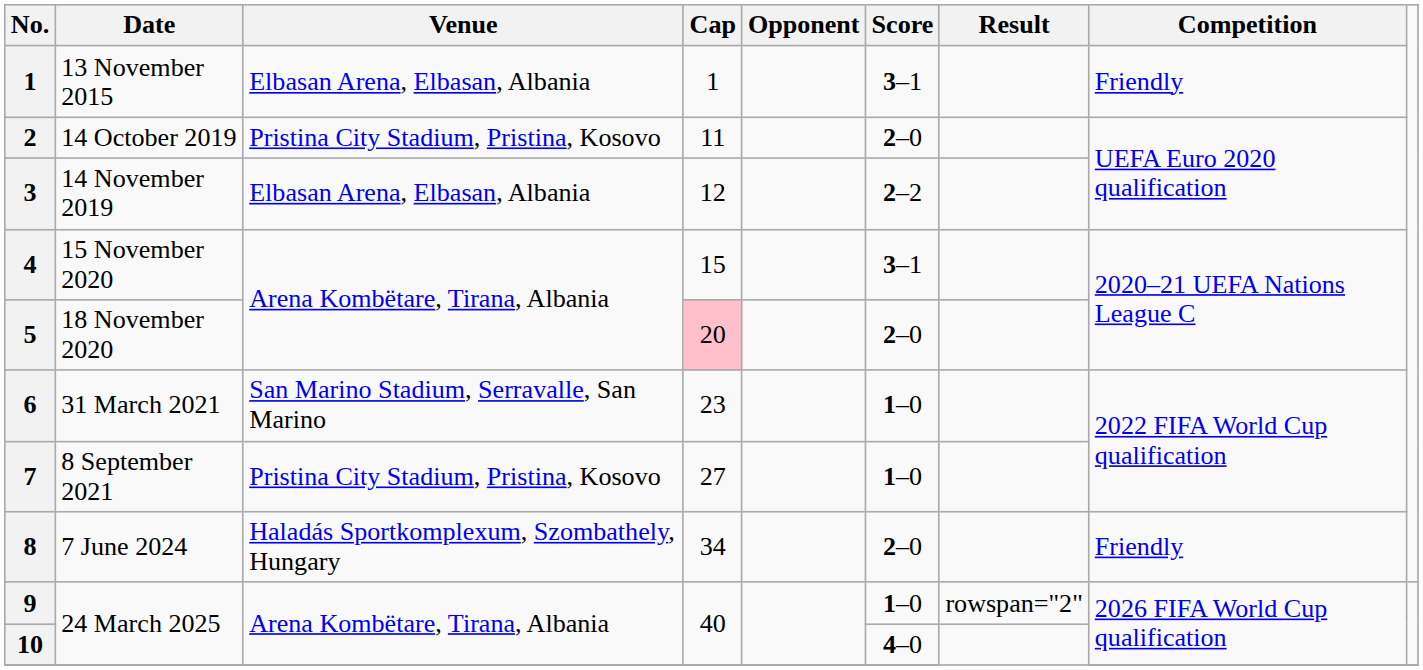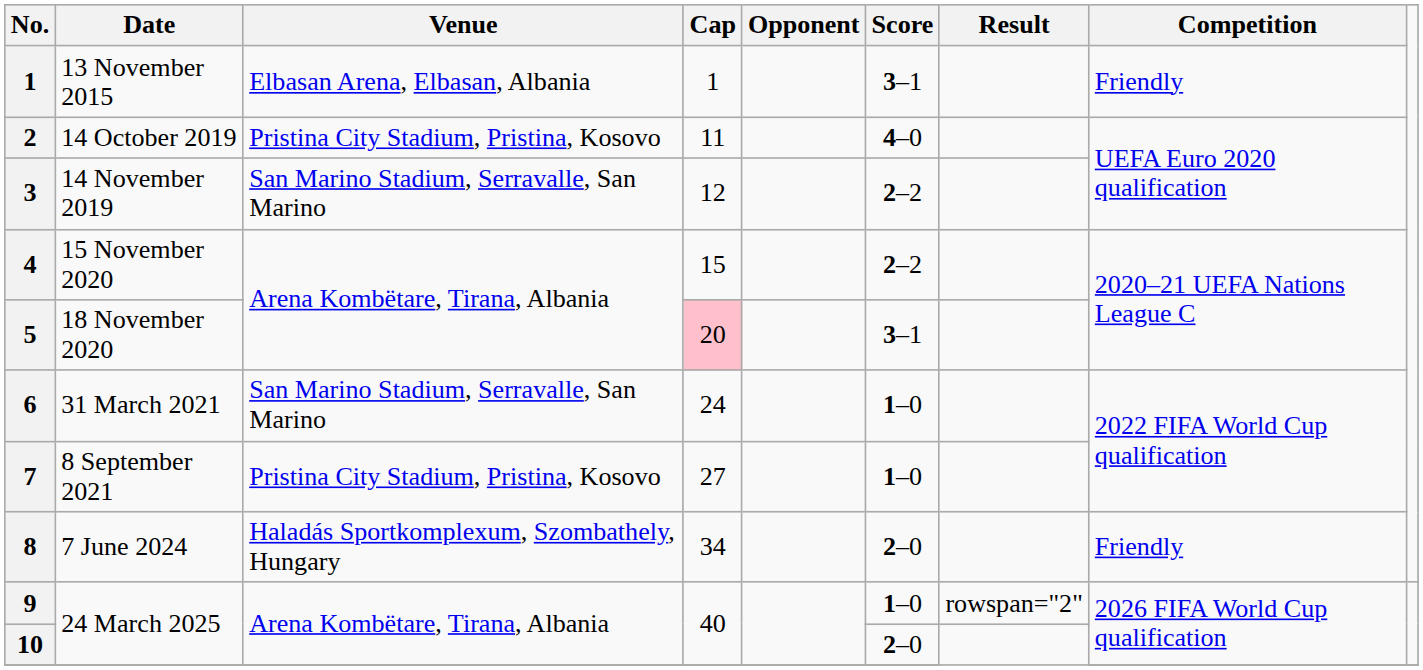(902, 137) 2–0 -> (902, 137) 4–0
(420, 193) Elbasan Arena, Elbasan, Albania -> (443, 193) San Marino Stadium, Serravalle, San Marino
(902, 263) 3–1 -> (902, 263) 2–2
(902, 334) 2–0 -> (902, 334) 3–1
(713, 405) 23 -> (713, 405) 24
(902, 644) 4–0 -> (902, 644) 2–0
